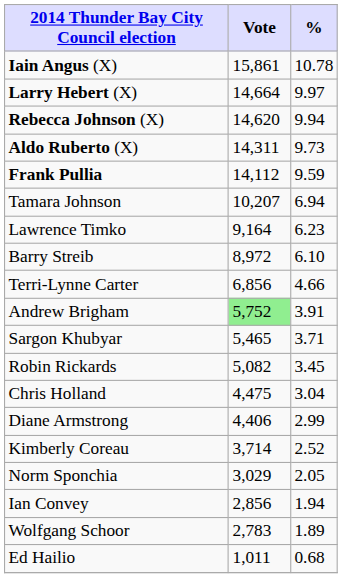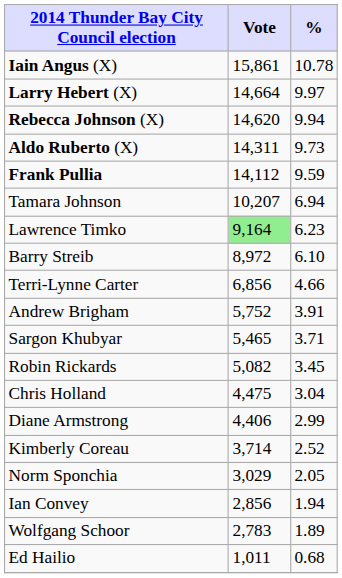(252, 229) no background -> (252, 229) lightgreen background
(252, 311) lightgreen background -> (252, 311) no background
